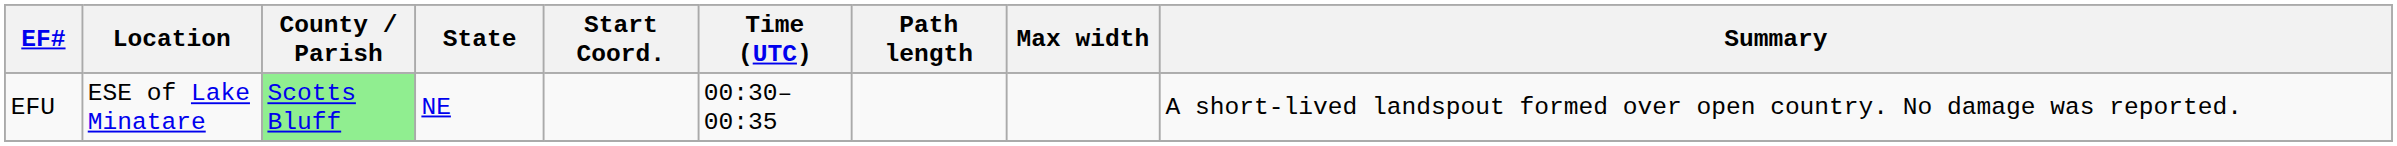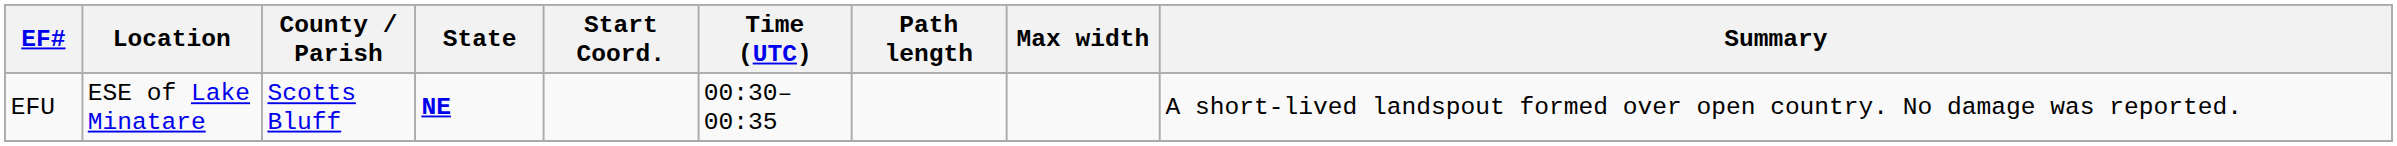(312, 108) lightgreen background -> (312, 108) no background
(436, 108) normal -> (436, 108) bold
